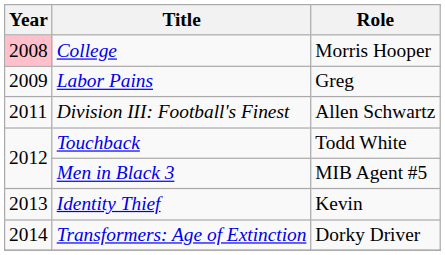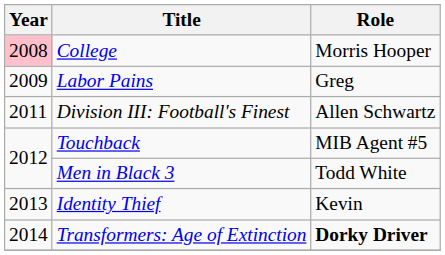(361, 142) Todd White -> (371, 142) MIB Agent #5
(371, 173) MIB Agent #5 -> (361, 173) Todd White
(368, 234) normal -> (372, 234) bold
